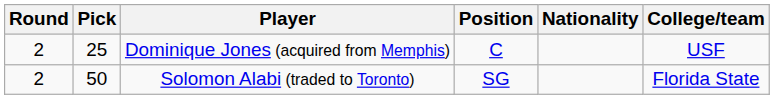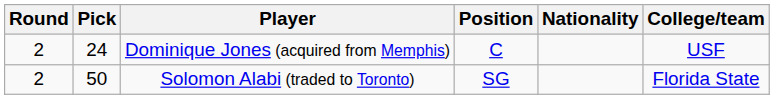(97, 49) 25 -> (97, 49) 24
